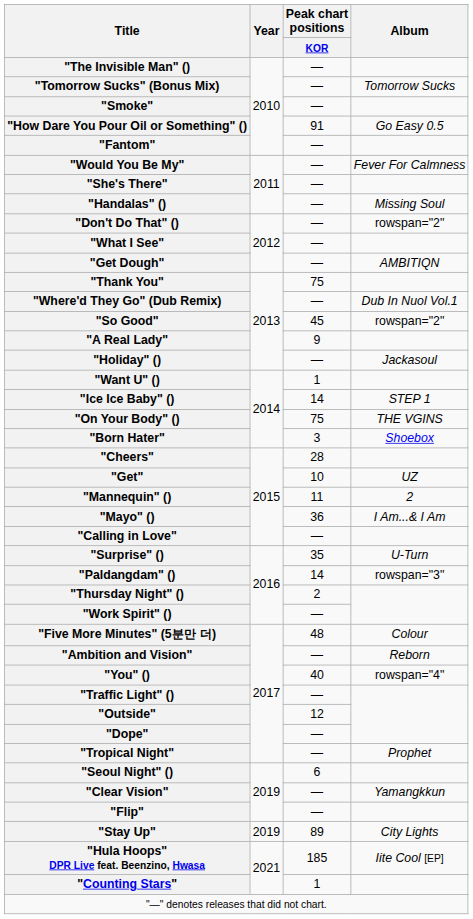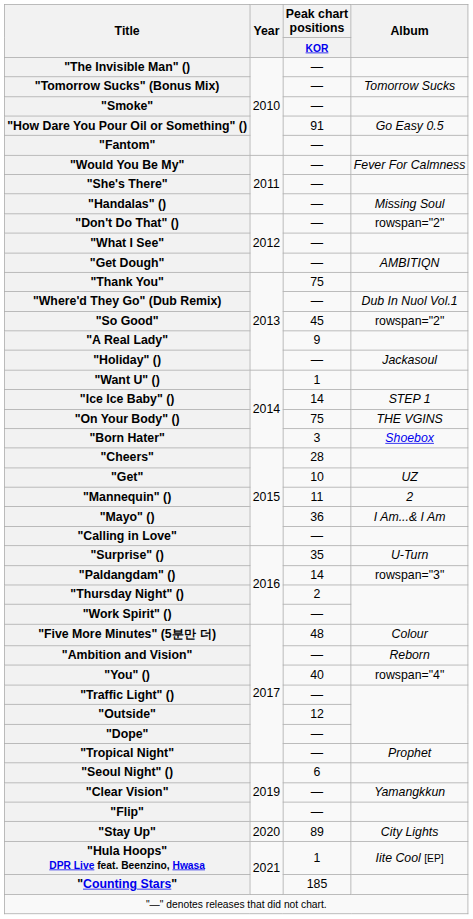(266, 831) 2019 -> (266, 831) 2020
(317, 857) 185 -> (317, 857) 1
(317, 884) 1 -> (317, 884) 185
